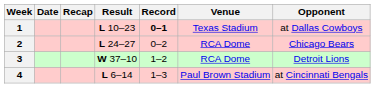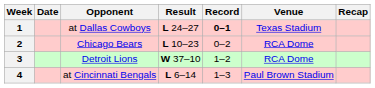columns swapped: (321, 12) <-> (78, 12)
(117, 28) L 10–23 -> (181, 28) L 24–27
(117, 43) L 24–27 -> (181, 43) L 10–23
